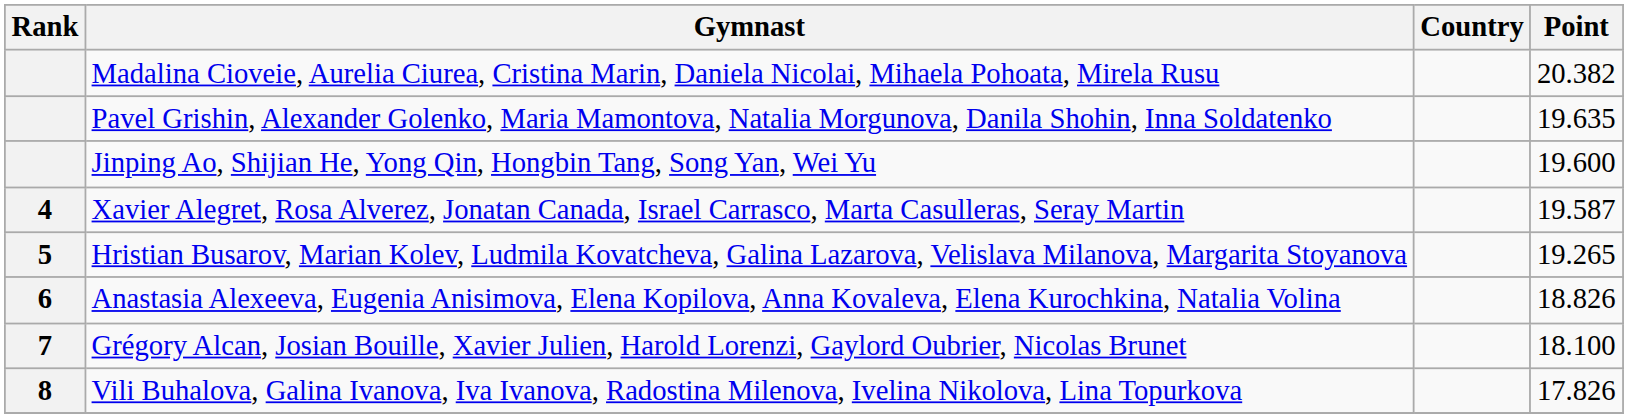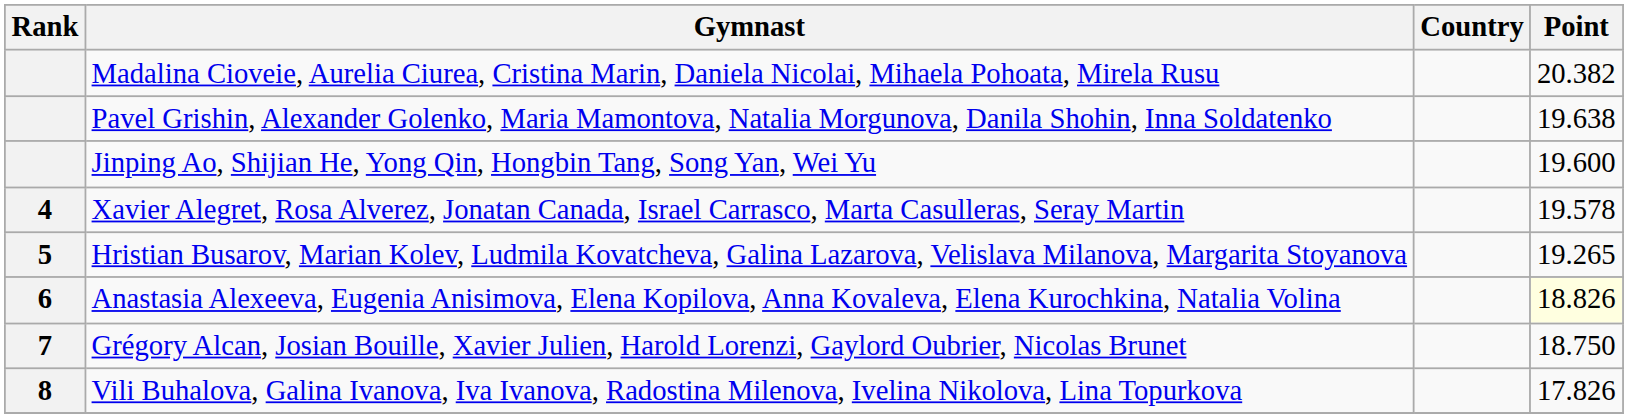(1576, 118) 19.635 -> (1576, 118) 19.638
(1576, 208) 19.587 -> (1576, 208) 19.578
(1576, 299) no background -> (1576, 299) lightyellow background
(1576, 345) 18.100 -> (1576, 345) 18.750
